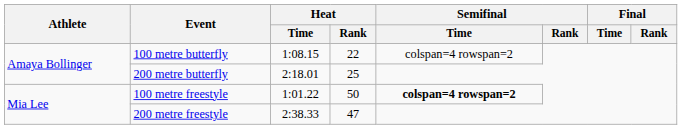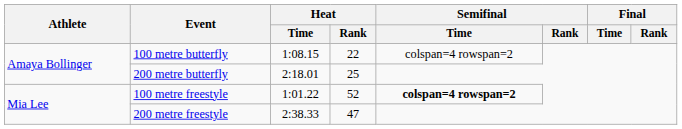(353, 94) 50 -> (353, 94) 52
